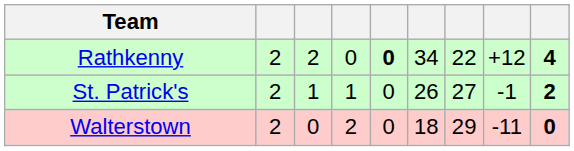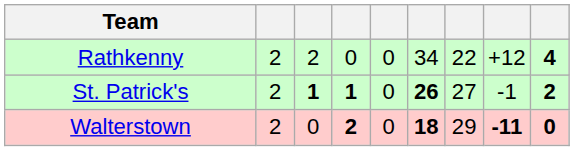(389, 57) bold -> (389, 57) normal
(313, 92) normal -> (313, 92) bold
(351, 92) normal -> (351, 92) bold
(426, 92) normal -> (426, 92) bold
(351, 127) normal -> (351, 127) bold
(426, 127) normal -> (426, 127) bold
(507, 127) normal -> (507, 127) bold
